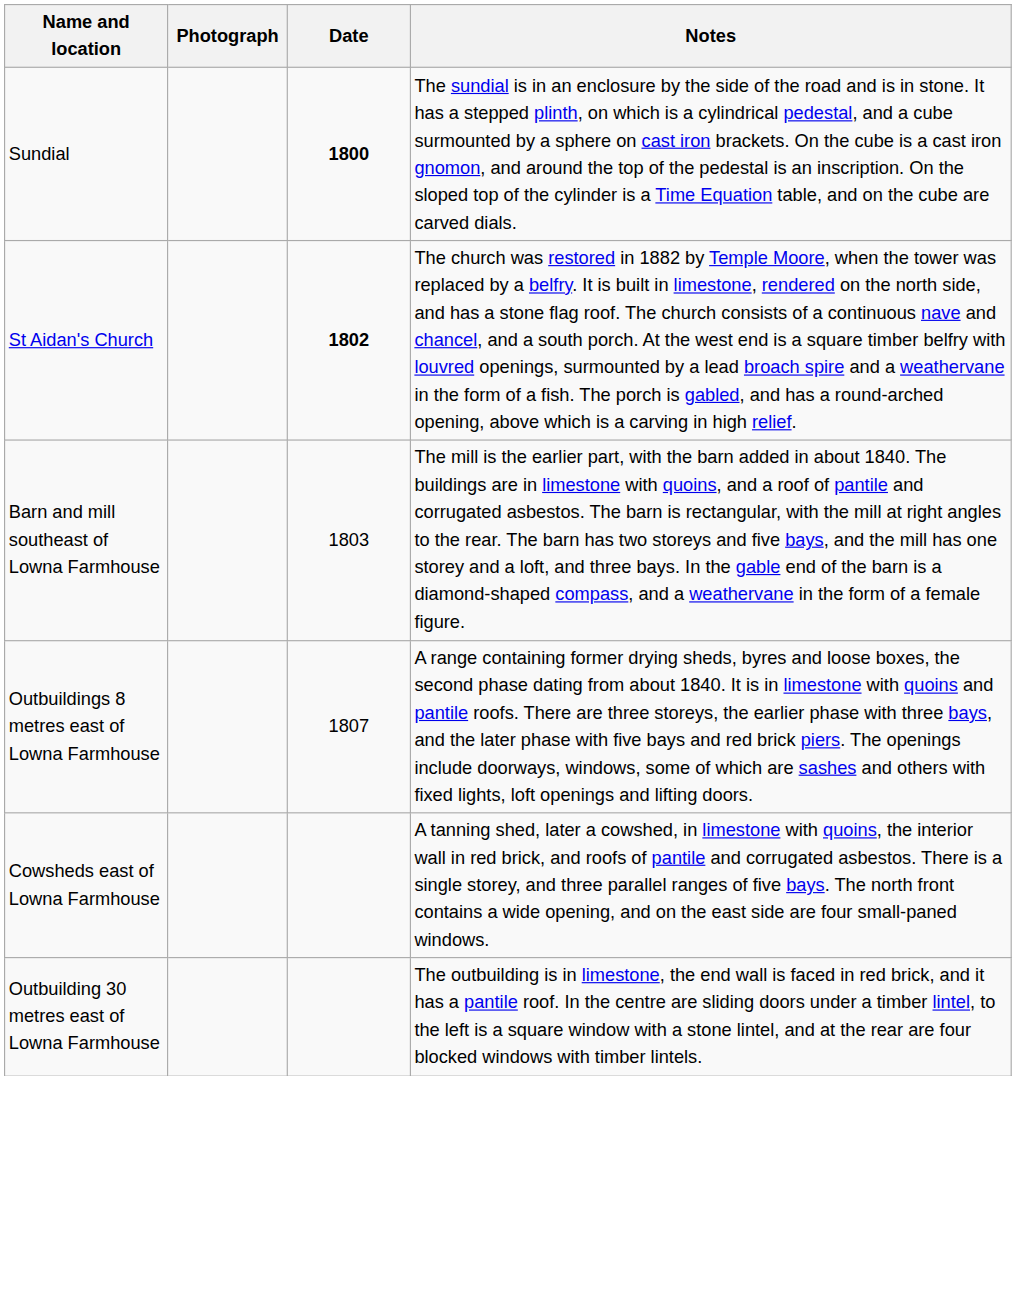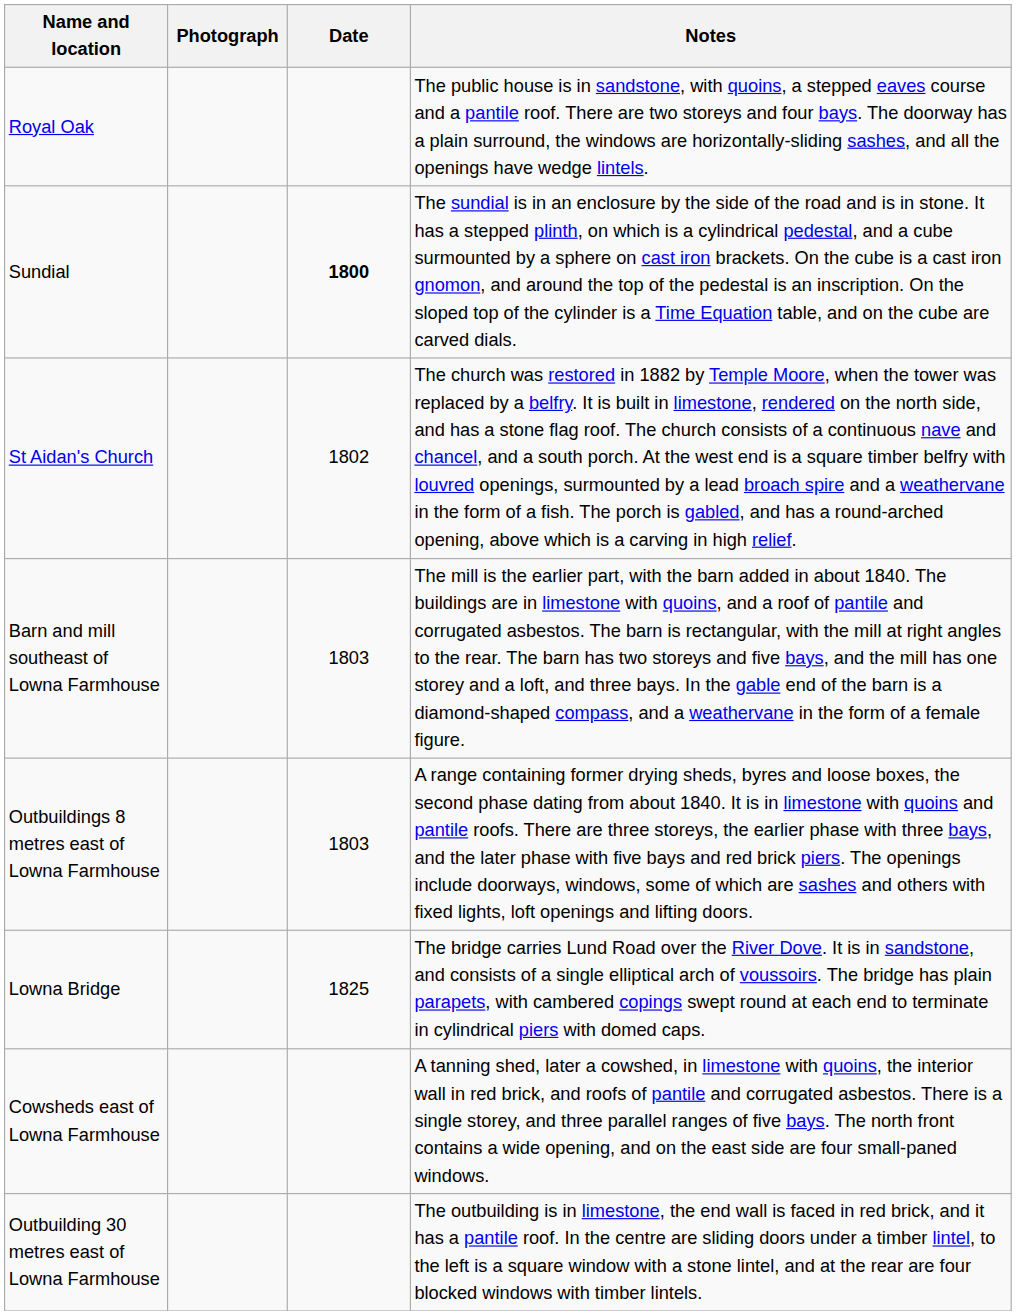+ row: (51, 126)
(349, 340) bold -> (349, 458) normal
(349, 726) 1807 -> (349, 844) 1803
+ row: (65, 989)
